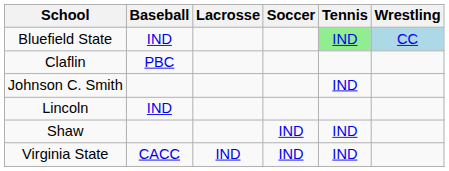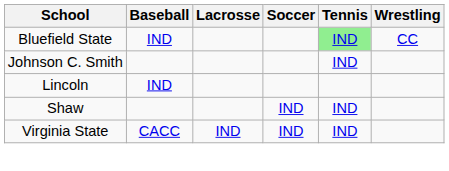(408, 39) lightblue background -> (408, 39) no background
- row: (65, 62)
